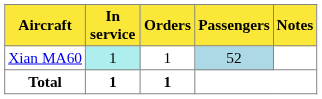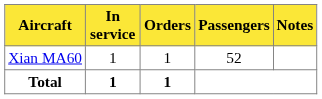(113, 57) paleturquoise background -> (113, 57) no background
(234, 57) lightblue background -> (234, 57) no background
